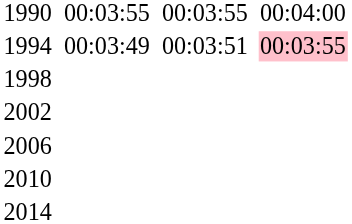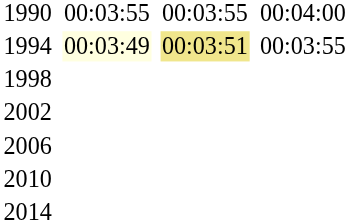(107, 46) no background -> (107, 46) lightyellow background
(205, 46) no background -> (205, 46) khaki background
(303, 46) pink background -> (303, 46) no background
